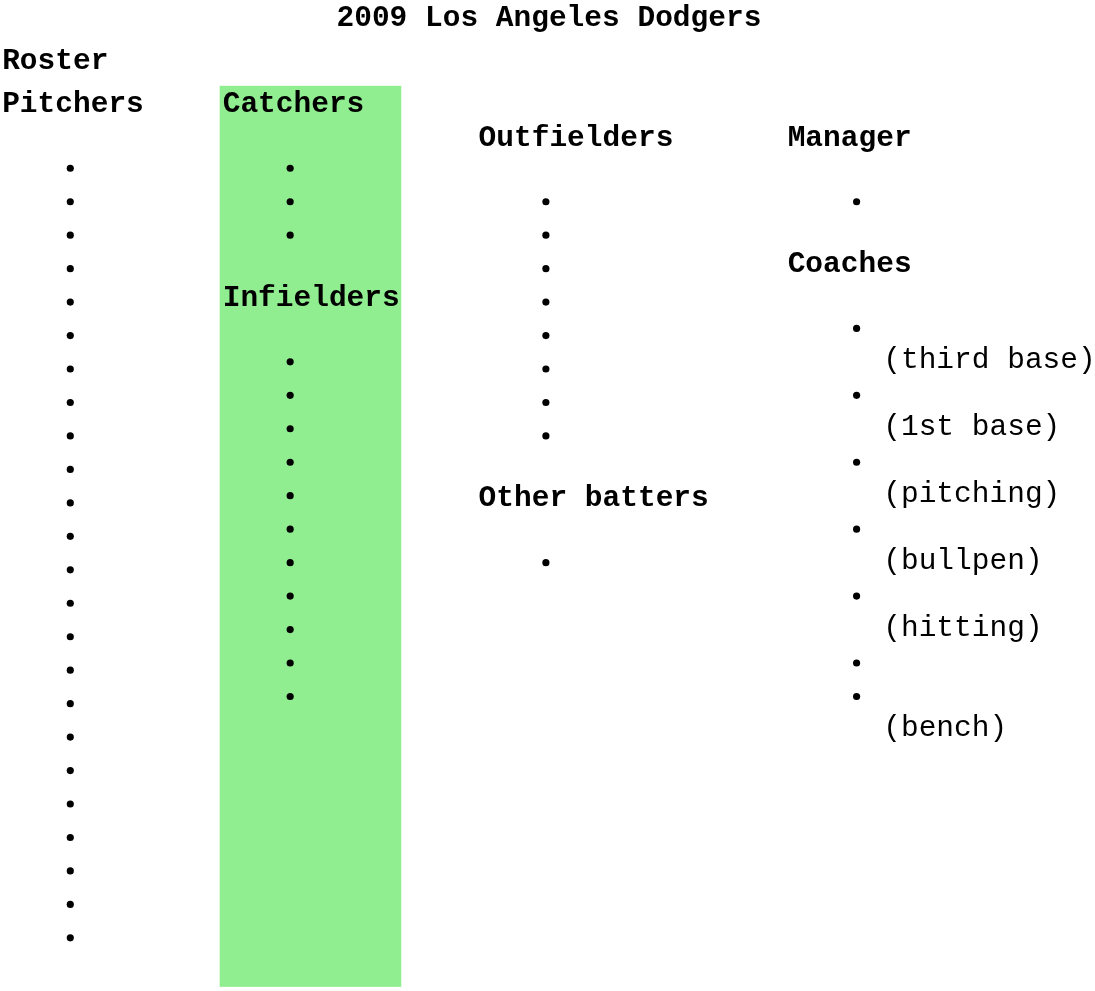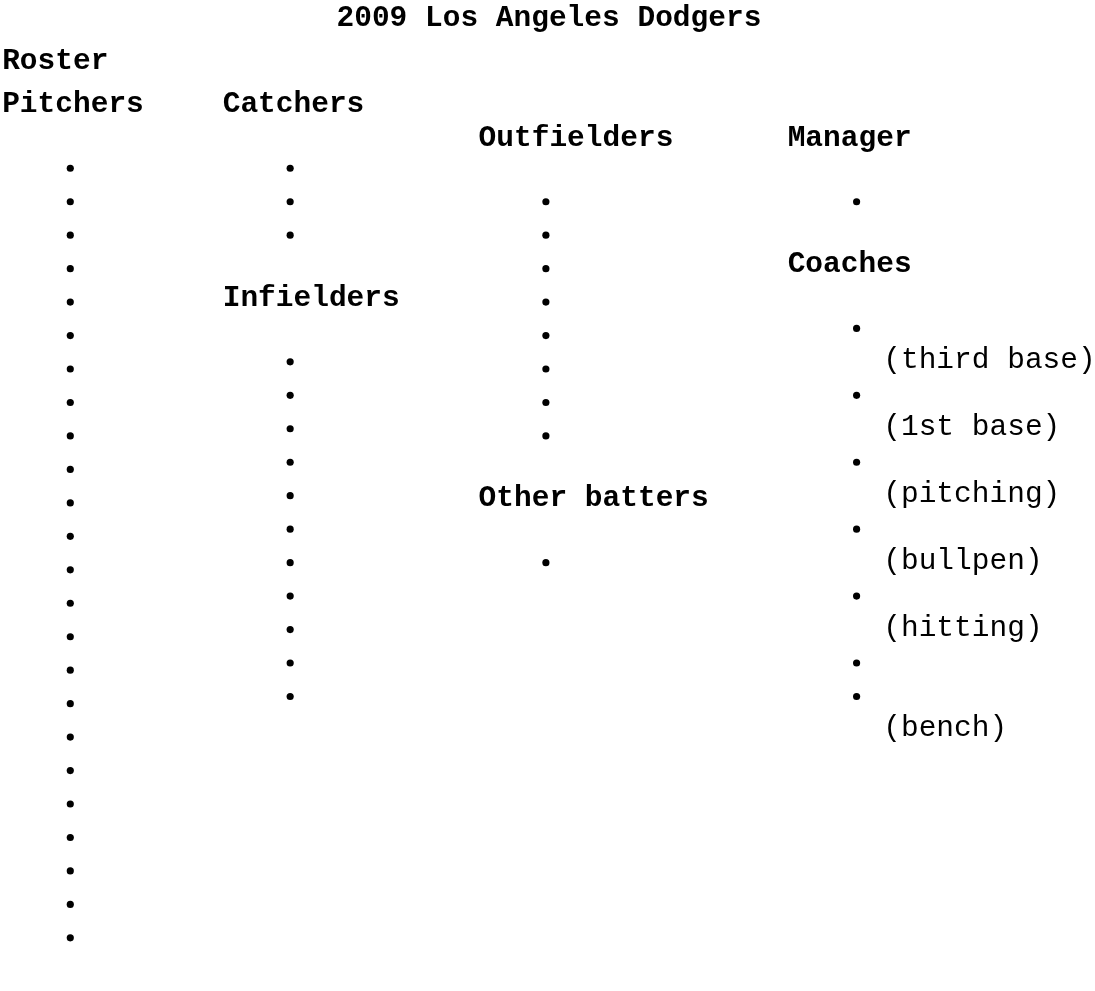(311, 400) lightgreen background -> (311, 400) no background
